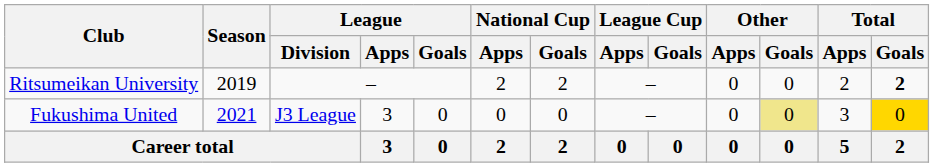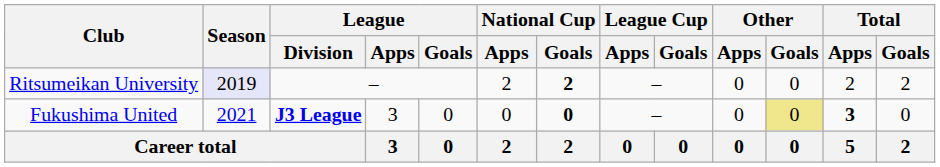(237, 83) no background -> (237, 83) lavender background
(563, 83) normal -> (568, 83) bold
(900, 83) bold -> (905, 83) normal
(315, 114) normal -> (318, 114) bold
(563, 114) normal -> (568, 114) bold
(844, 114) normal -> (850, 114) bold
(900, 114) gold background -> (905, 114) no background
